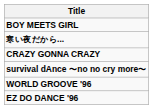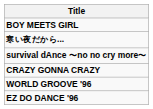(53, 54) CRAZY GONNA CRAZY -> (77, 55) survival dAnce 〜no no cry more〜
(77, 69) survival dAnce 〜no no cry more〜 -> (53, 70) CRAZY GONNA CRAZY
